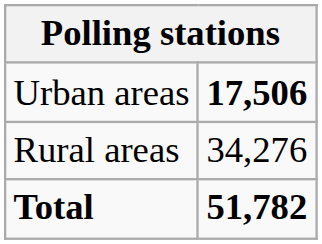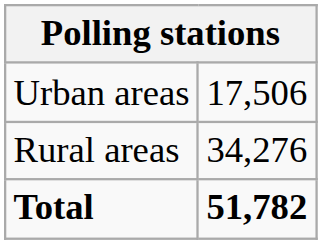(257, 91) bold -> (257, 91) normal
